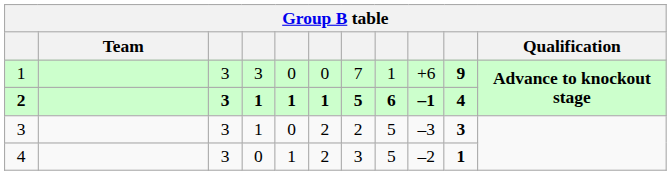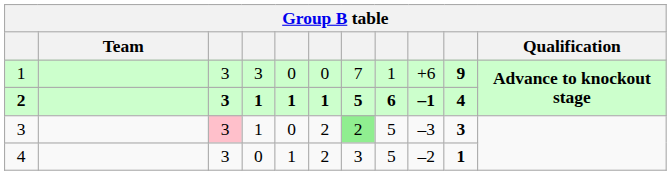(225, 128) no background -> (225, 128) pink background
(358, 128) no background -> (358, 128) lightgreen background
